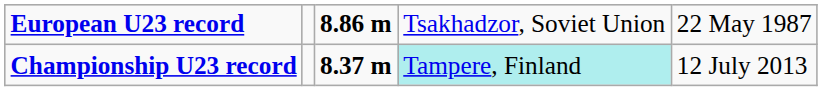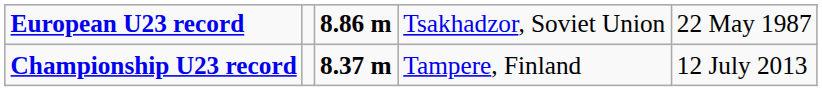(492, 64) paleturquoise background -> (492, 64) no background
